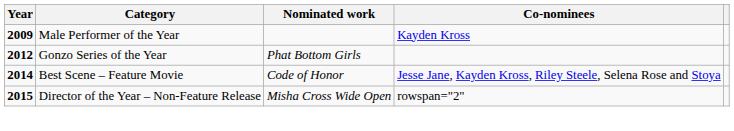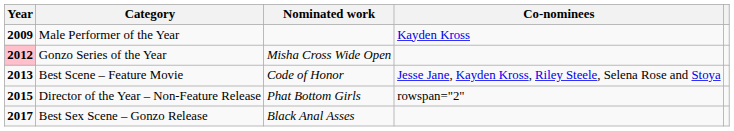(20, 55) no background -> (20, 55) pink background
(314, 55) Phat Bottom Girls -> (329, 55) Misha Cross Wide Open
(20, 75) 2014 -> (20, 75) 2013
(329, 95) Misha Cross Wide Open -> (314, 95) Phat Bottom Girls
+ row: (123, 116)
